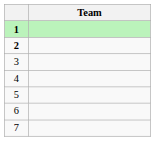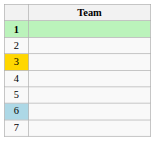(16, 45) bold -> (16, 45) normal
(16, 62) no background -> (16, 62) gold background
(16, 111) no background -> (16, 111) lightblue background
